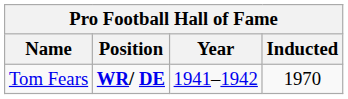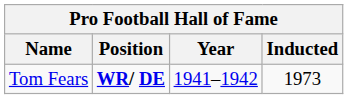(302, 78) 1970 -> (302, 78) 1973
